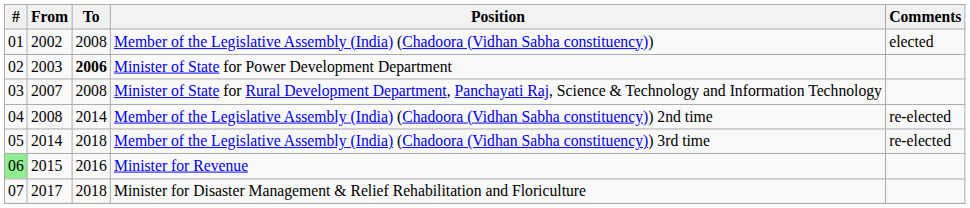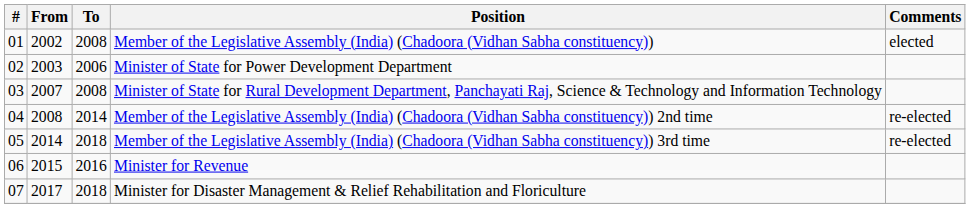(91, 66) bold -> (91, 66) normal
(16, 166) lightgreen background -> (16, 166) no background
